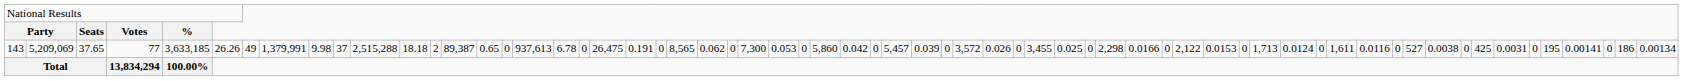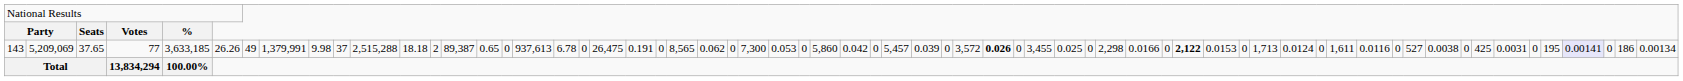(998, 48) normal -> (998, 48) bold
(1188, 48) normal -> (1188, 48) bold
(1583, 48) no background -> (1583, 48) lavender background
